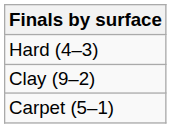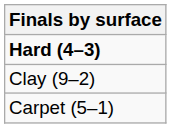(54, 49) normal -> (55, 49) bold
